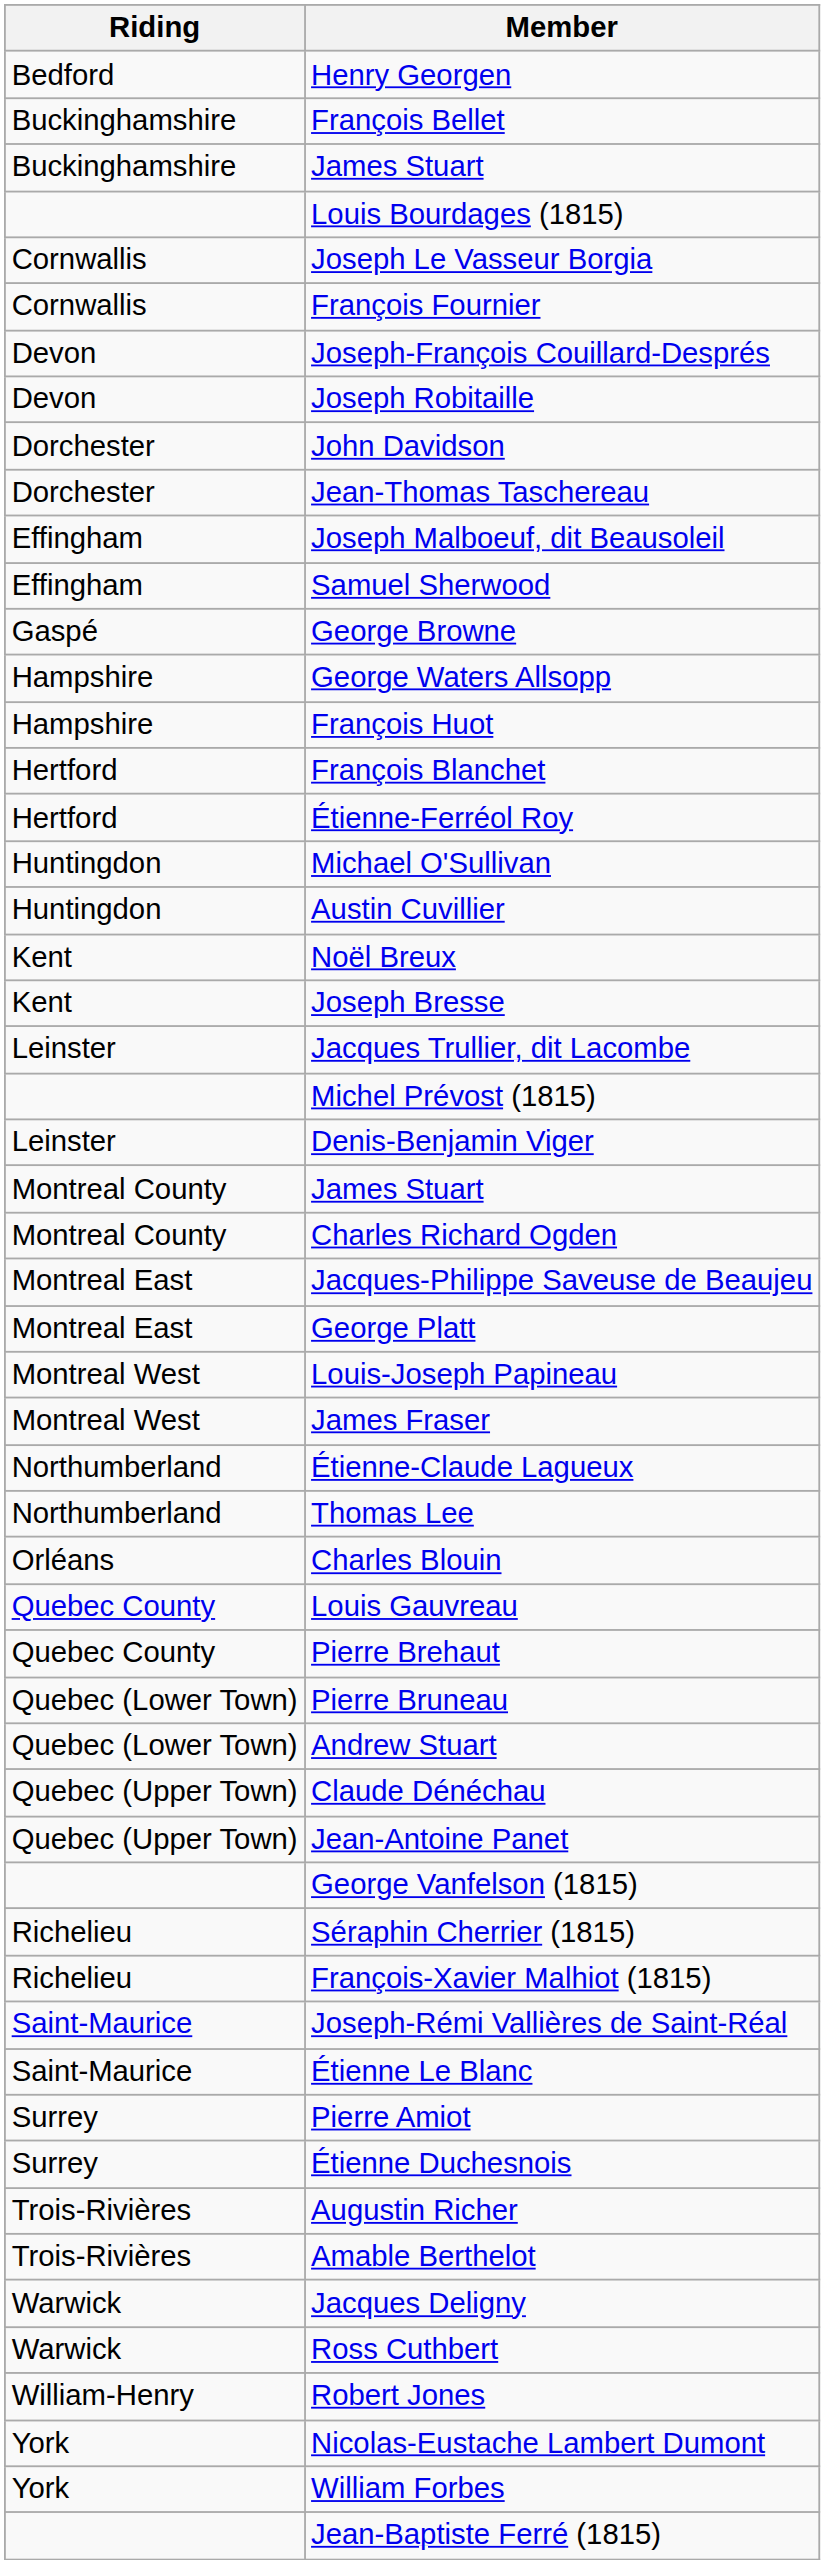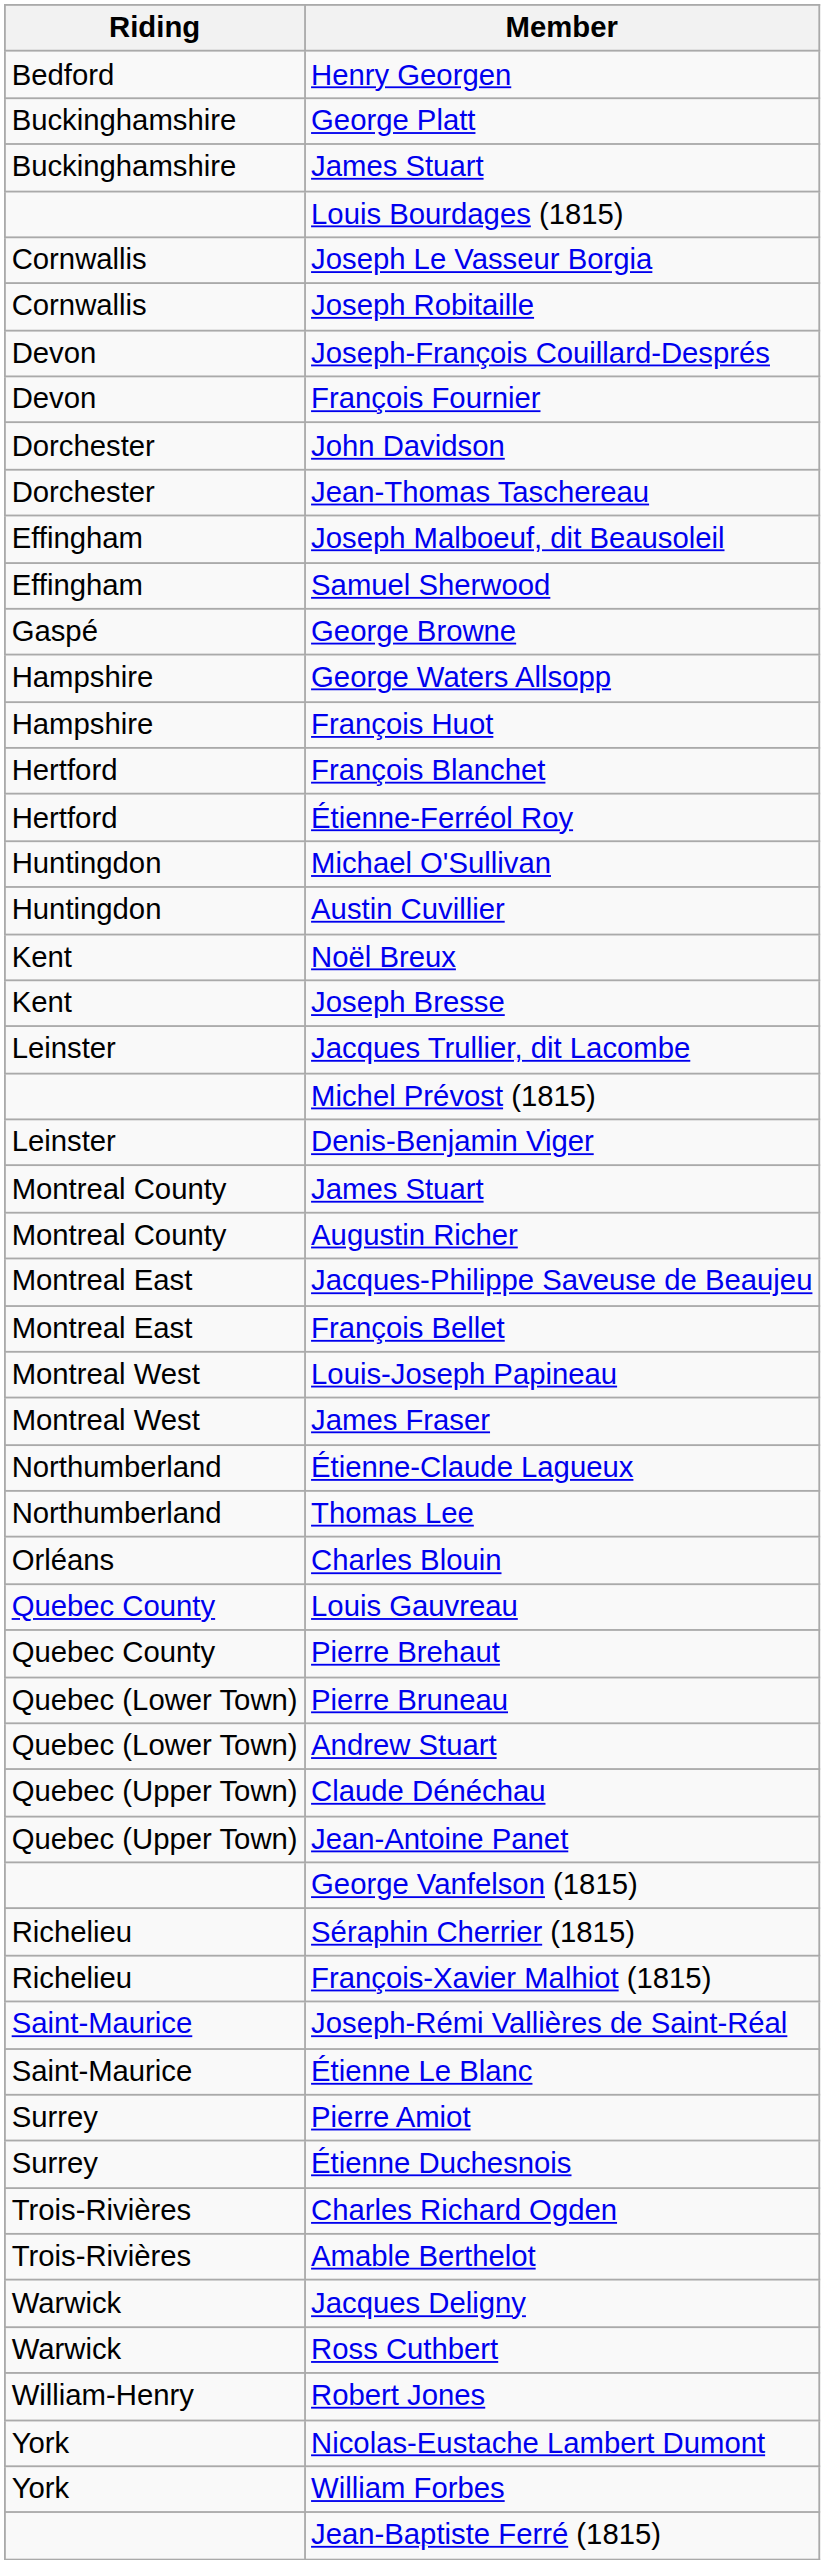(408, 120) François Bellet -> (393, 120) George Platt
(426, 306) François Fournier -> (423, 306) Joseph Robitaille
(423, 399) Joseph Robitaille -> (426, 399) François Fournier
(464, 1235) Charles Richard Ogden -> (414, 1235) Augustin Richer
(393, 1327) George Platt -> (408, 1327) François Bellet
(414, 2210) Augustin Richer -> (464, 2210) Charles Richard Ogden
